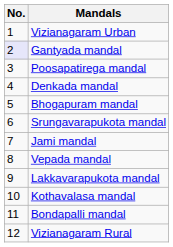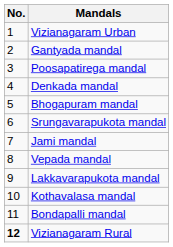(10, 50) lavender background -> (10, 50) no background
(13, 232) normal -> (13, 232) bold
